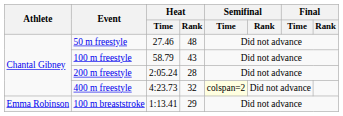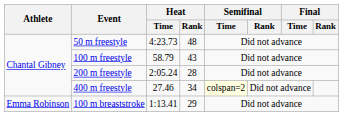(163, 42) 27.46 -> (163, 42) 4:23.73
(163, 88) 4:23.73 -> (163, 88) 27.46
(192, 88) 32 -> (192, 88) 34
